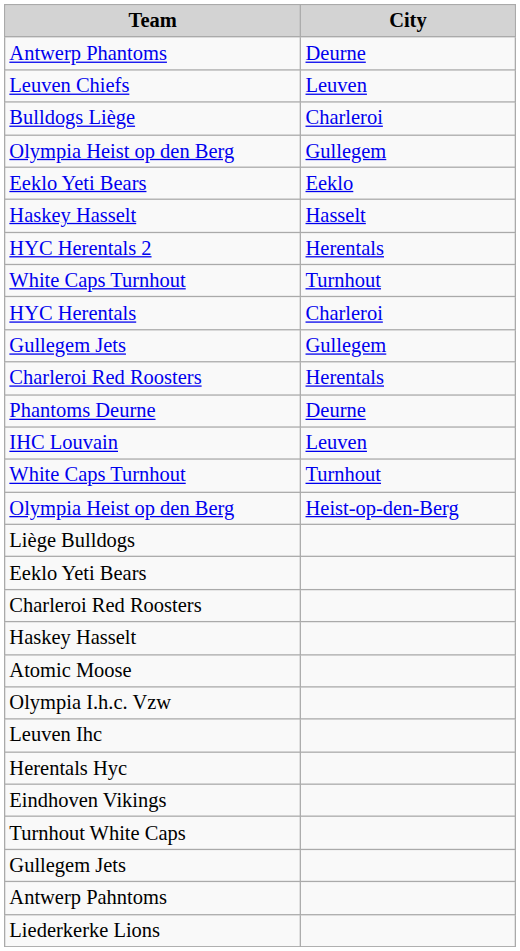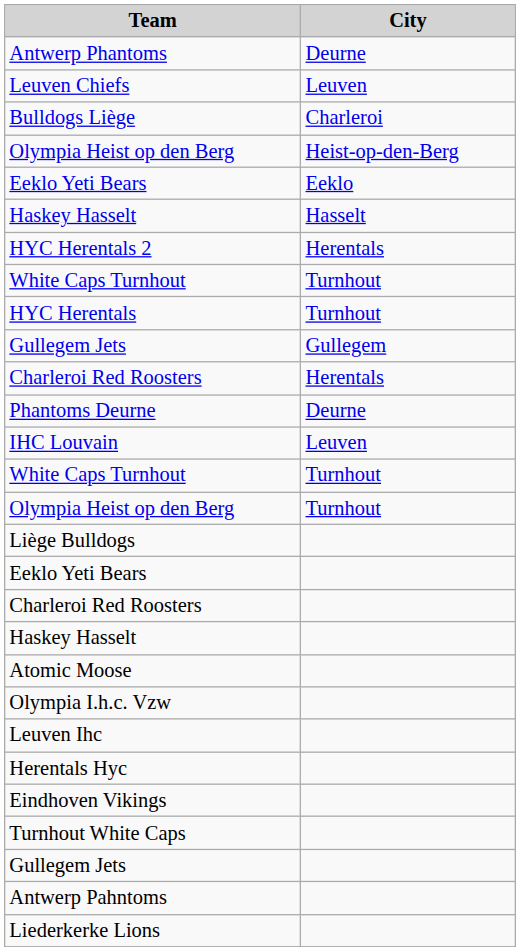(346, 150) Gullegem -> (382, 150) Heist-op-den-Berg
(344, 313) Charleroi -> (343, 313) Turnhout
(382, 507) Heist-op-den-Berg -> (343, 507) Turnhout
